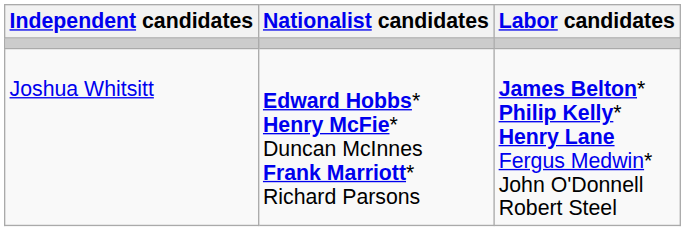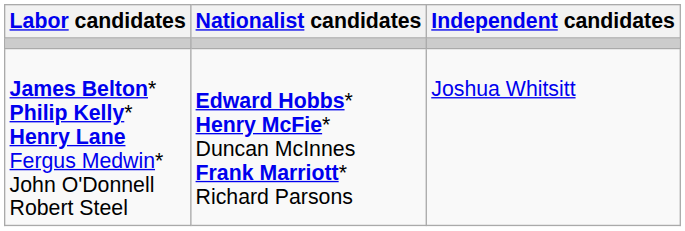columns swapped: (587, 21) <-> (131, 21)
